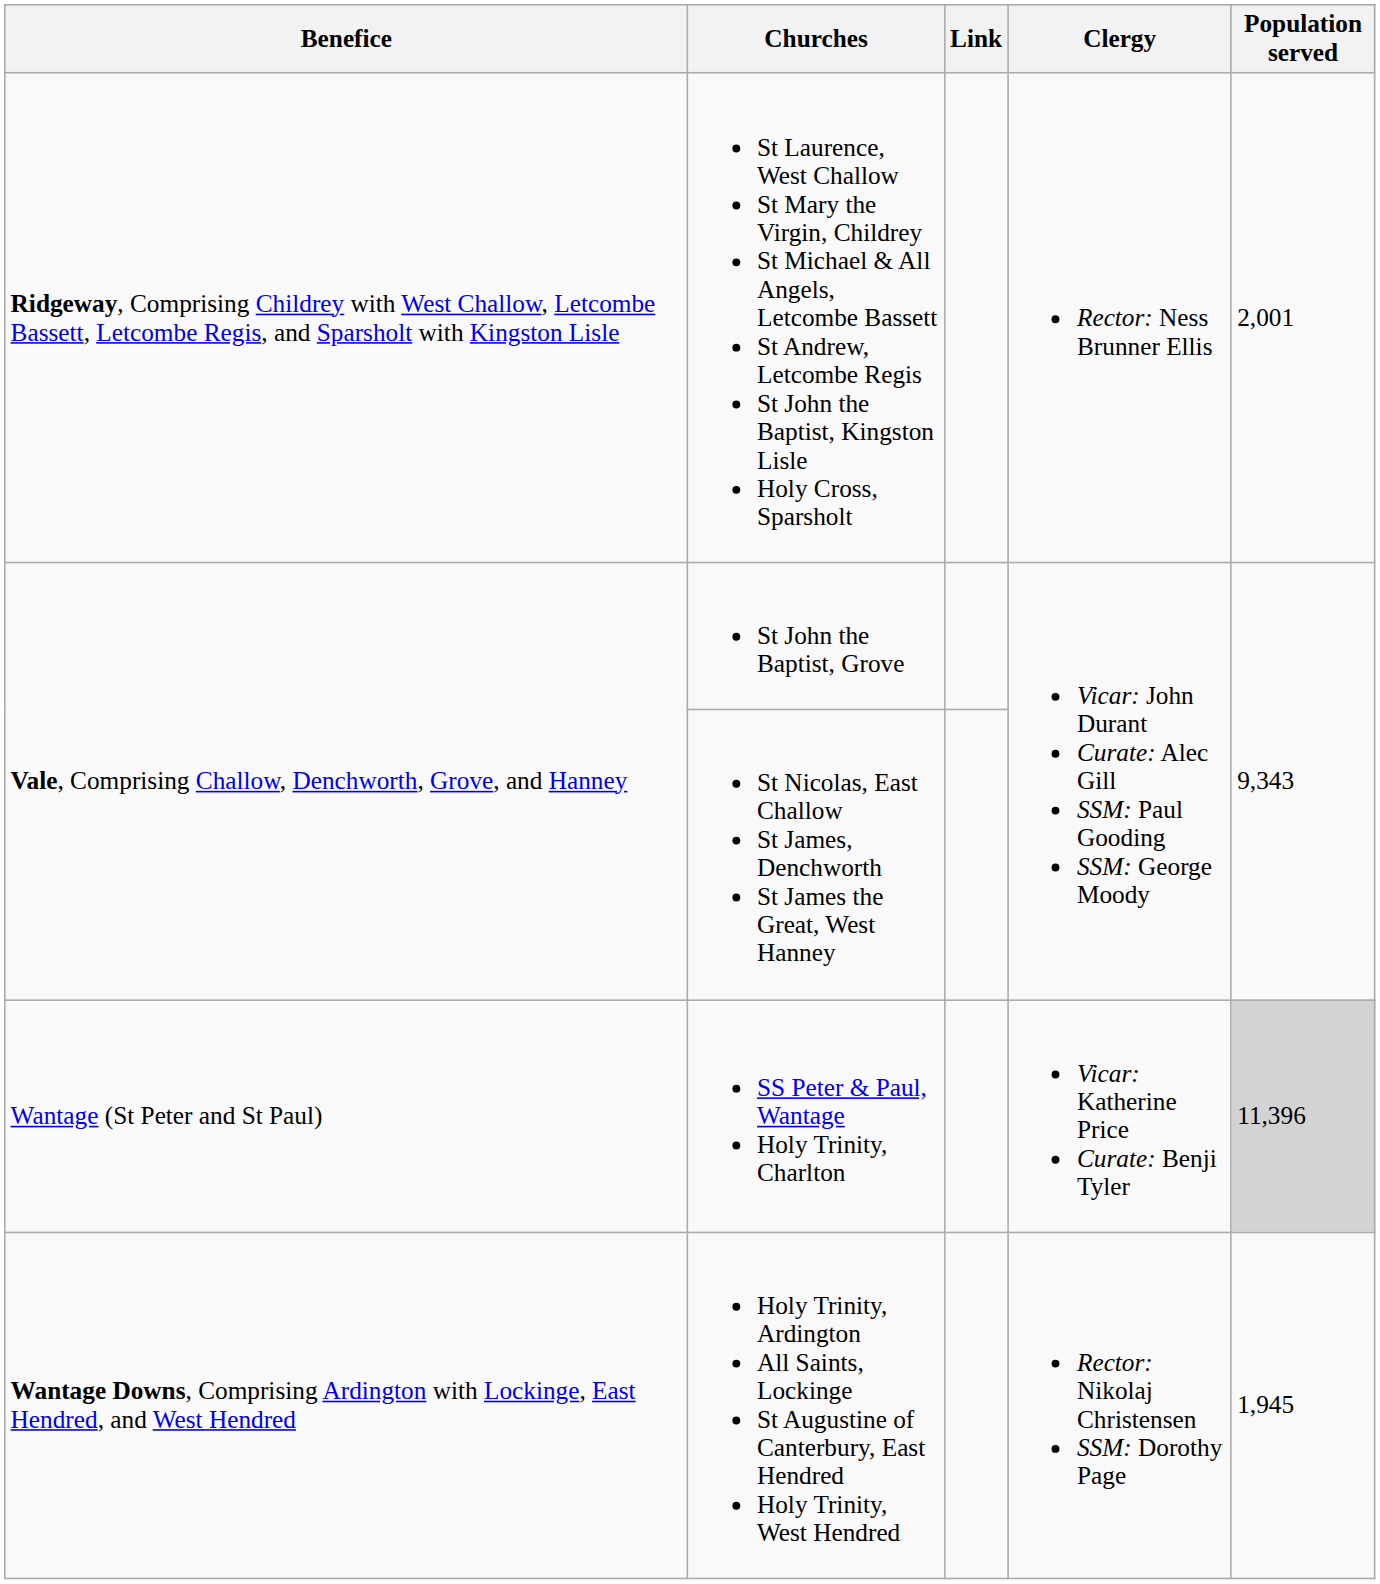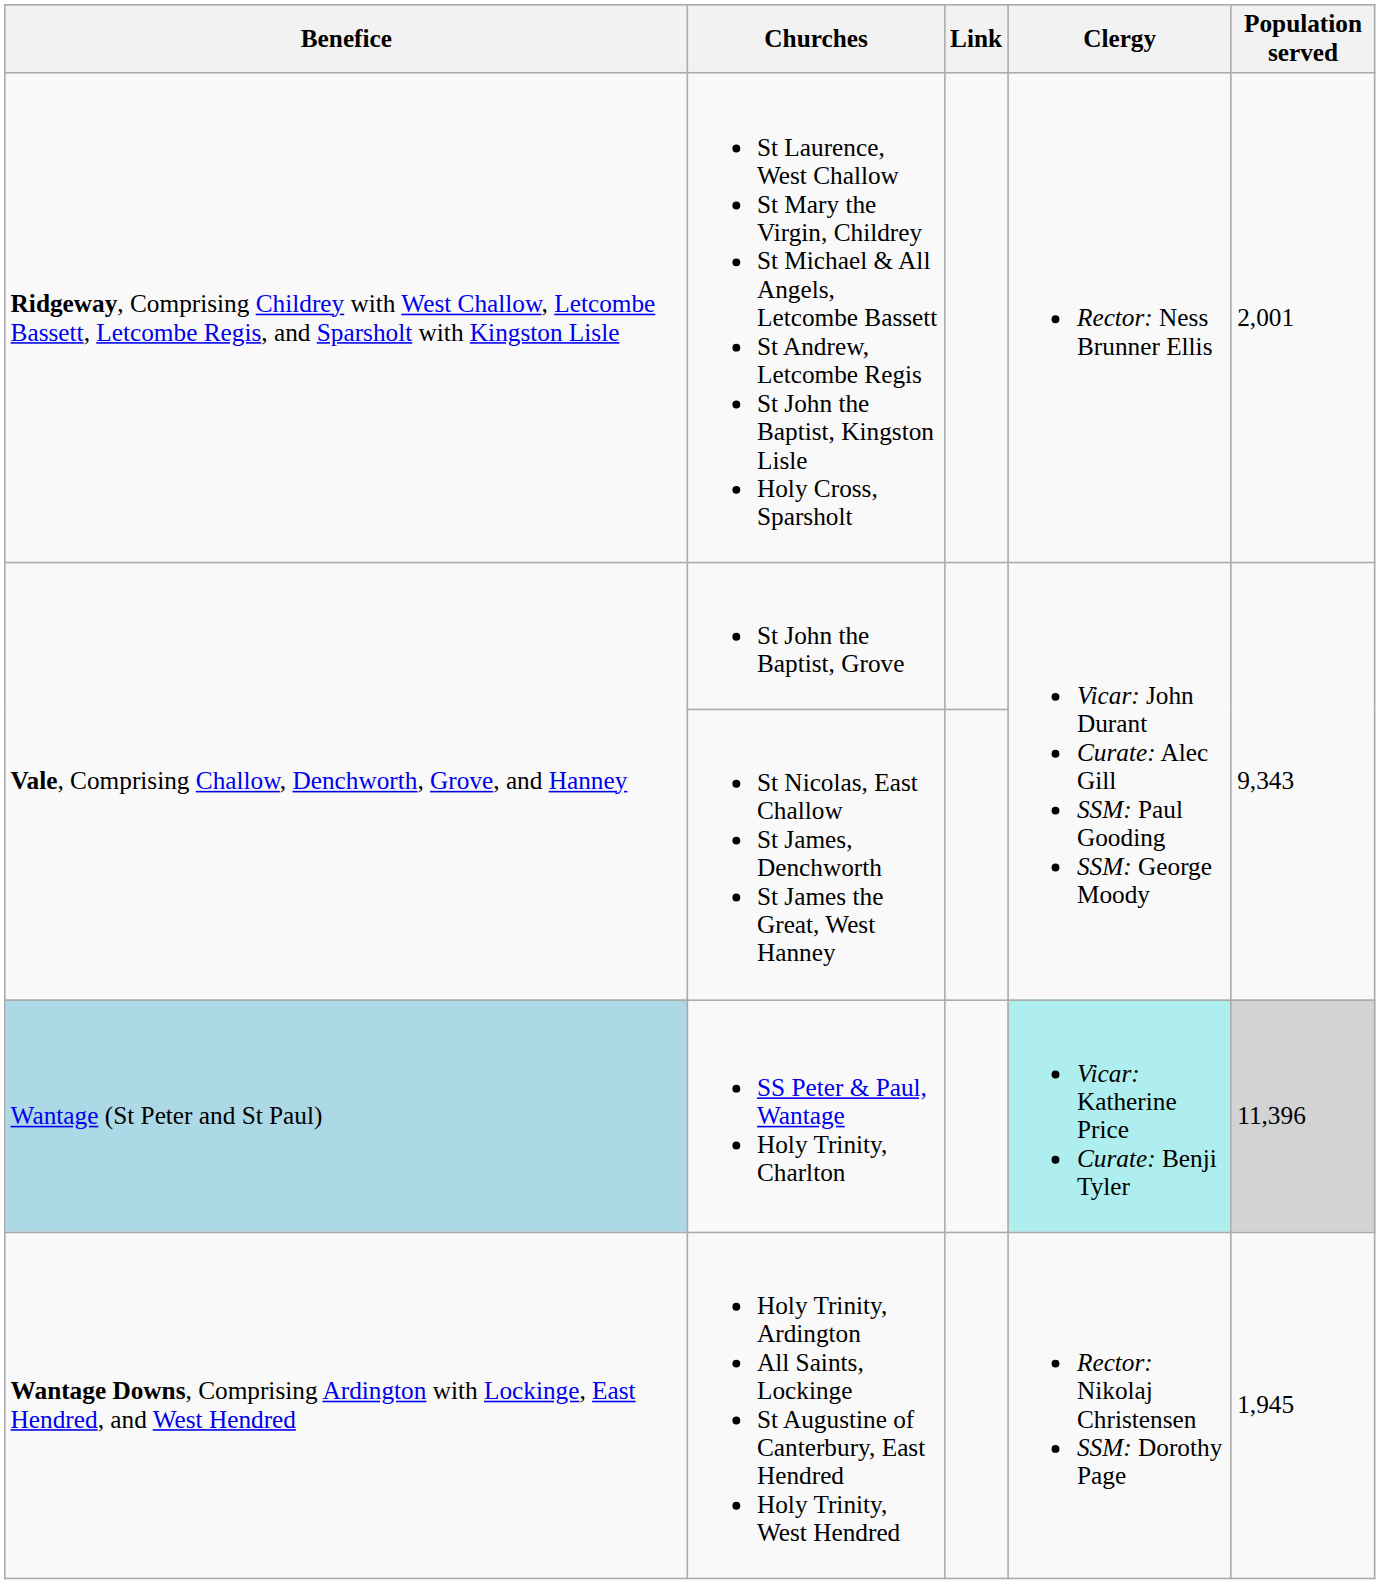(167, 1115) no background -> (167, 1115) lightblue background
(1120, 1130) no background -> (1120, 1130) paleturquoise background
